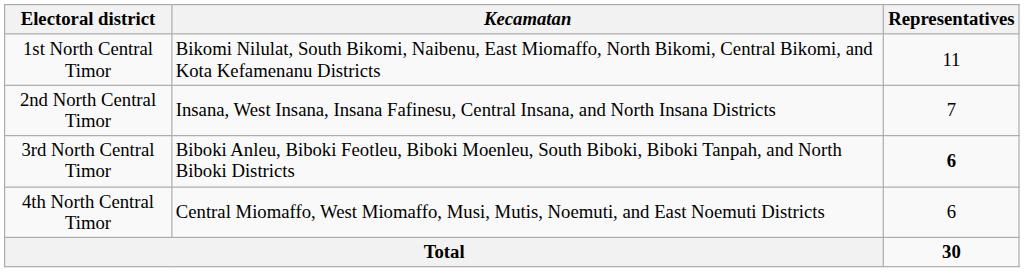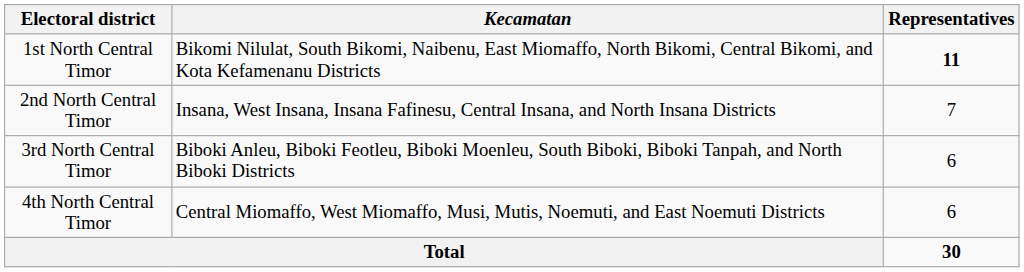(951, 59) normal -> (951, 59) bold
(951, 161) bold -> (951, 161) normal
